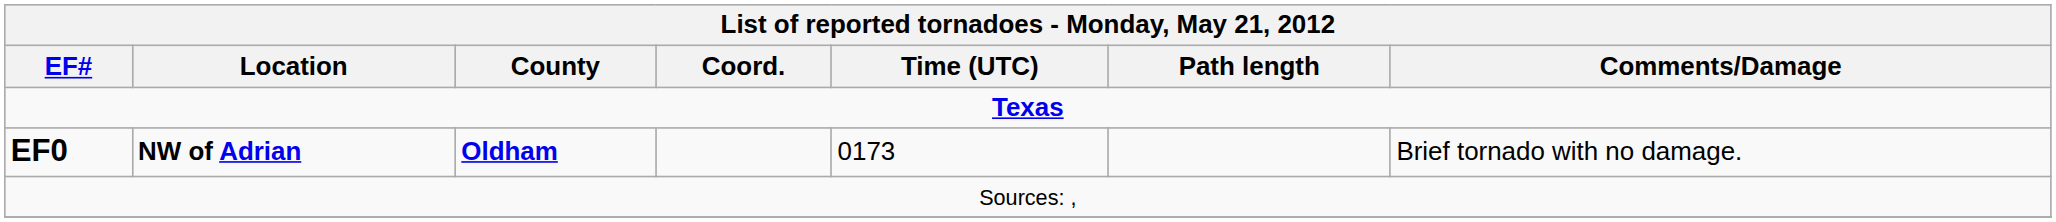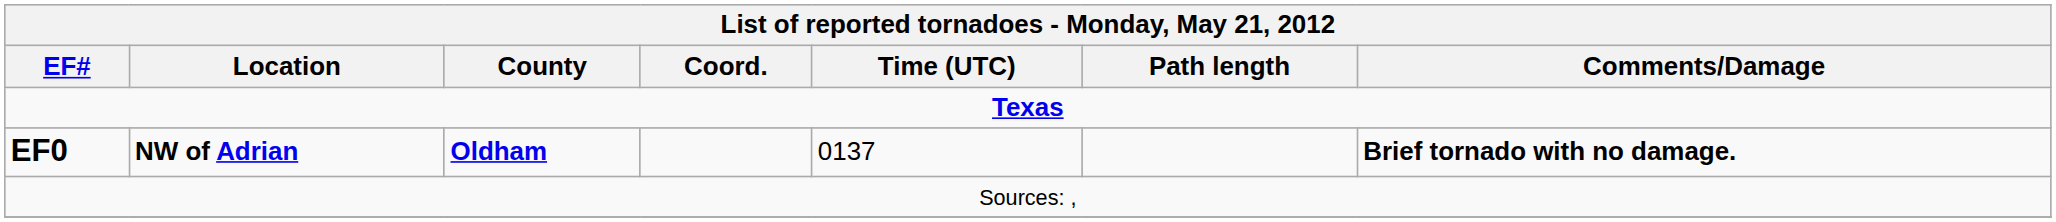(866, 151) 0173 -> (847, 151) 0137
(1569, 151) normal -> (1550, 151) bold
